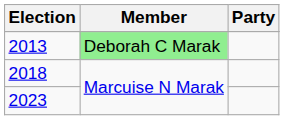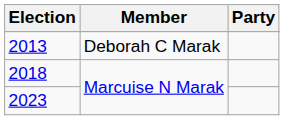(152, 45) lightgreen background -> (152, 45) no background
